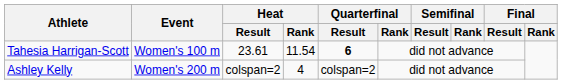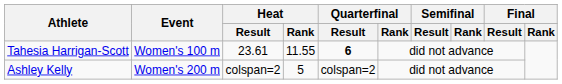(301, 51) 11.54 -> (301, 51) 11.55
(301, 70) 4 -> (301, 70) 5
